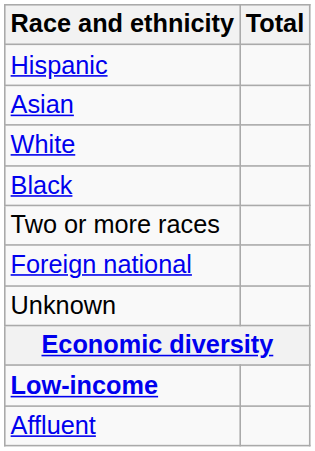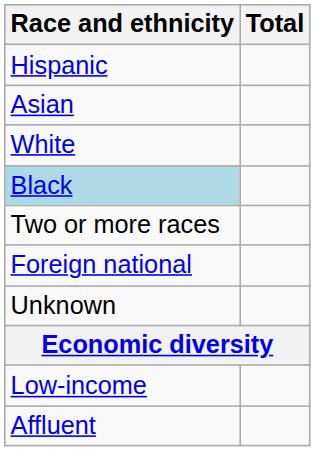(42, 184) no background -> (42, 184) lightblue background
(84, 385) bold -> (79, 385) normal
